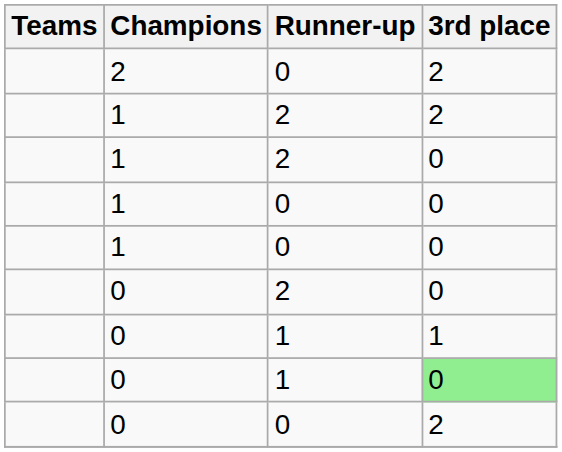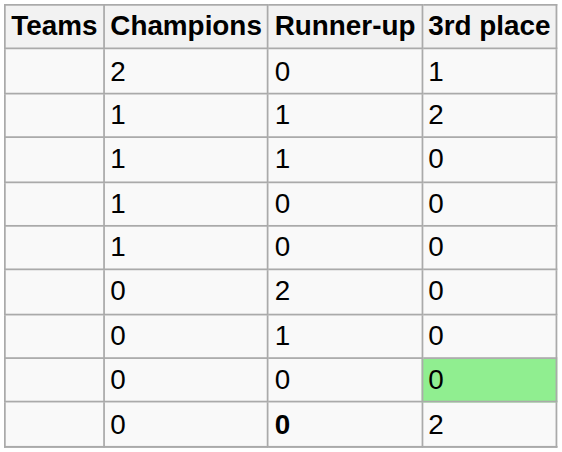(436, 70) 2 -> (436, 70) 1
(282, 114) 2 -> (282, 114) 1
(282, 159) 2 -> (282, 159) 1
(436, 335) 1 -> (436, 335) 0
(282, 379) 1 -> (282, 379) 0
(282, 423) normal -> (282, 423) bold
